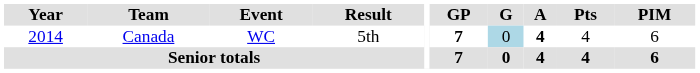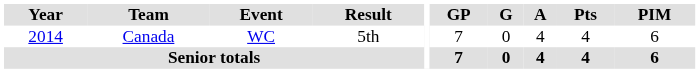(459, 36) bold -> (459, 36) normal
(506, 36) lightblue background -> (506, 36) no background
(540, 36) bold -> (540, 36) normal
